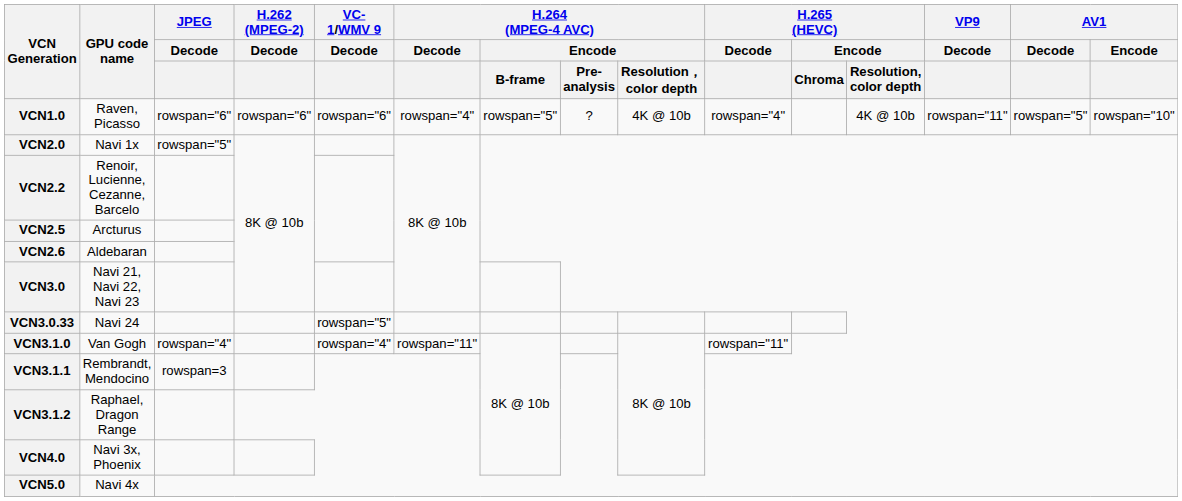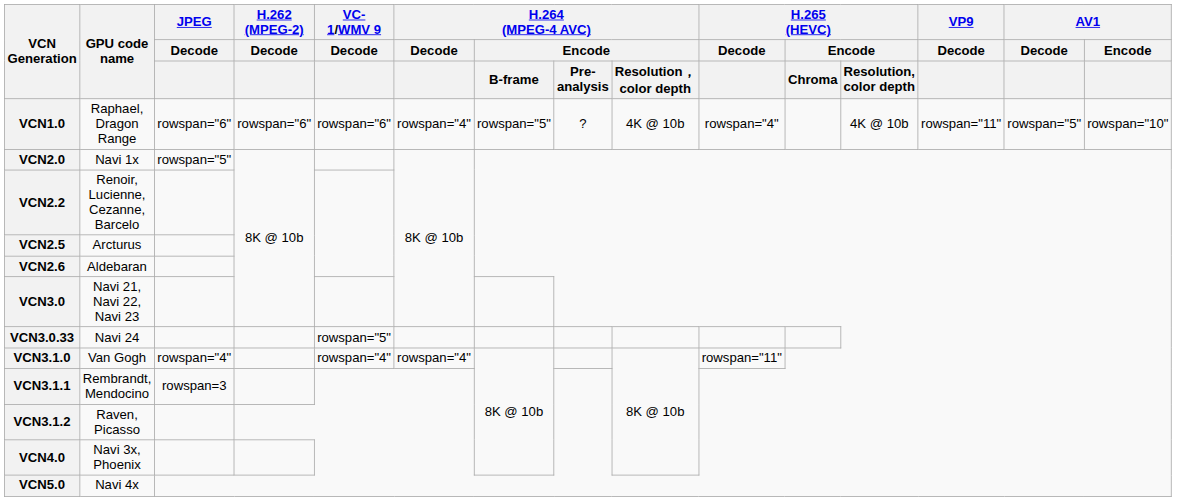(117, 116) Raven, Picasso -> (117, 124) Raphael, Dragon Range
(437, 343) rowspan="11" -> (434, 358) rowspan="4"
(117, 414) Raphael, Dragon Range -> (117, 422) Raven, Picasso
